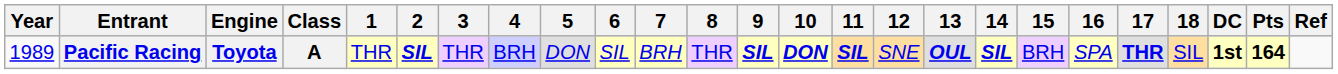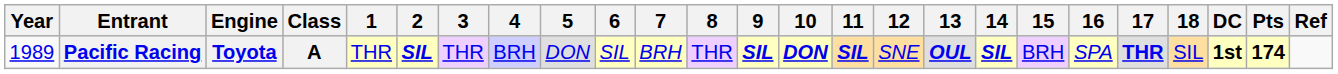(1268, 52) 164 -> (1268, 52) 174
